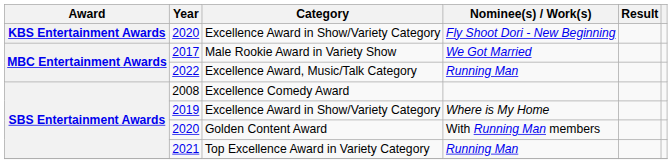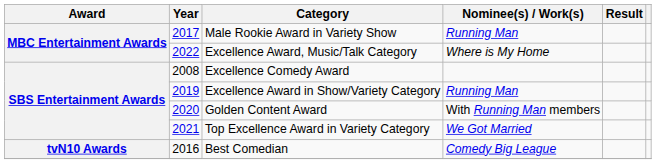- row: (186, 33)
(489, 52) We Got Married -> (482, 33) Running Man
(482, 71) Running Man -> (498, 52) Where is My Home
(498, 110) Where is My Home -> (482, 91) Running Man
(482, 149) Running Man -> (489, 129) We Got Married
+ row: (186, 149)
